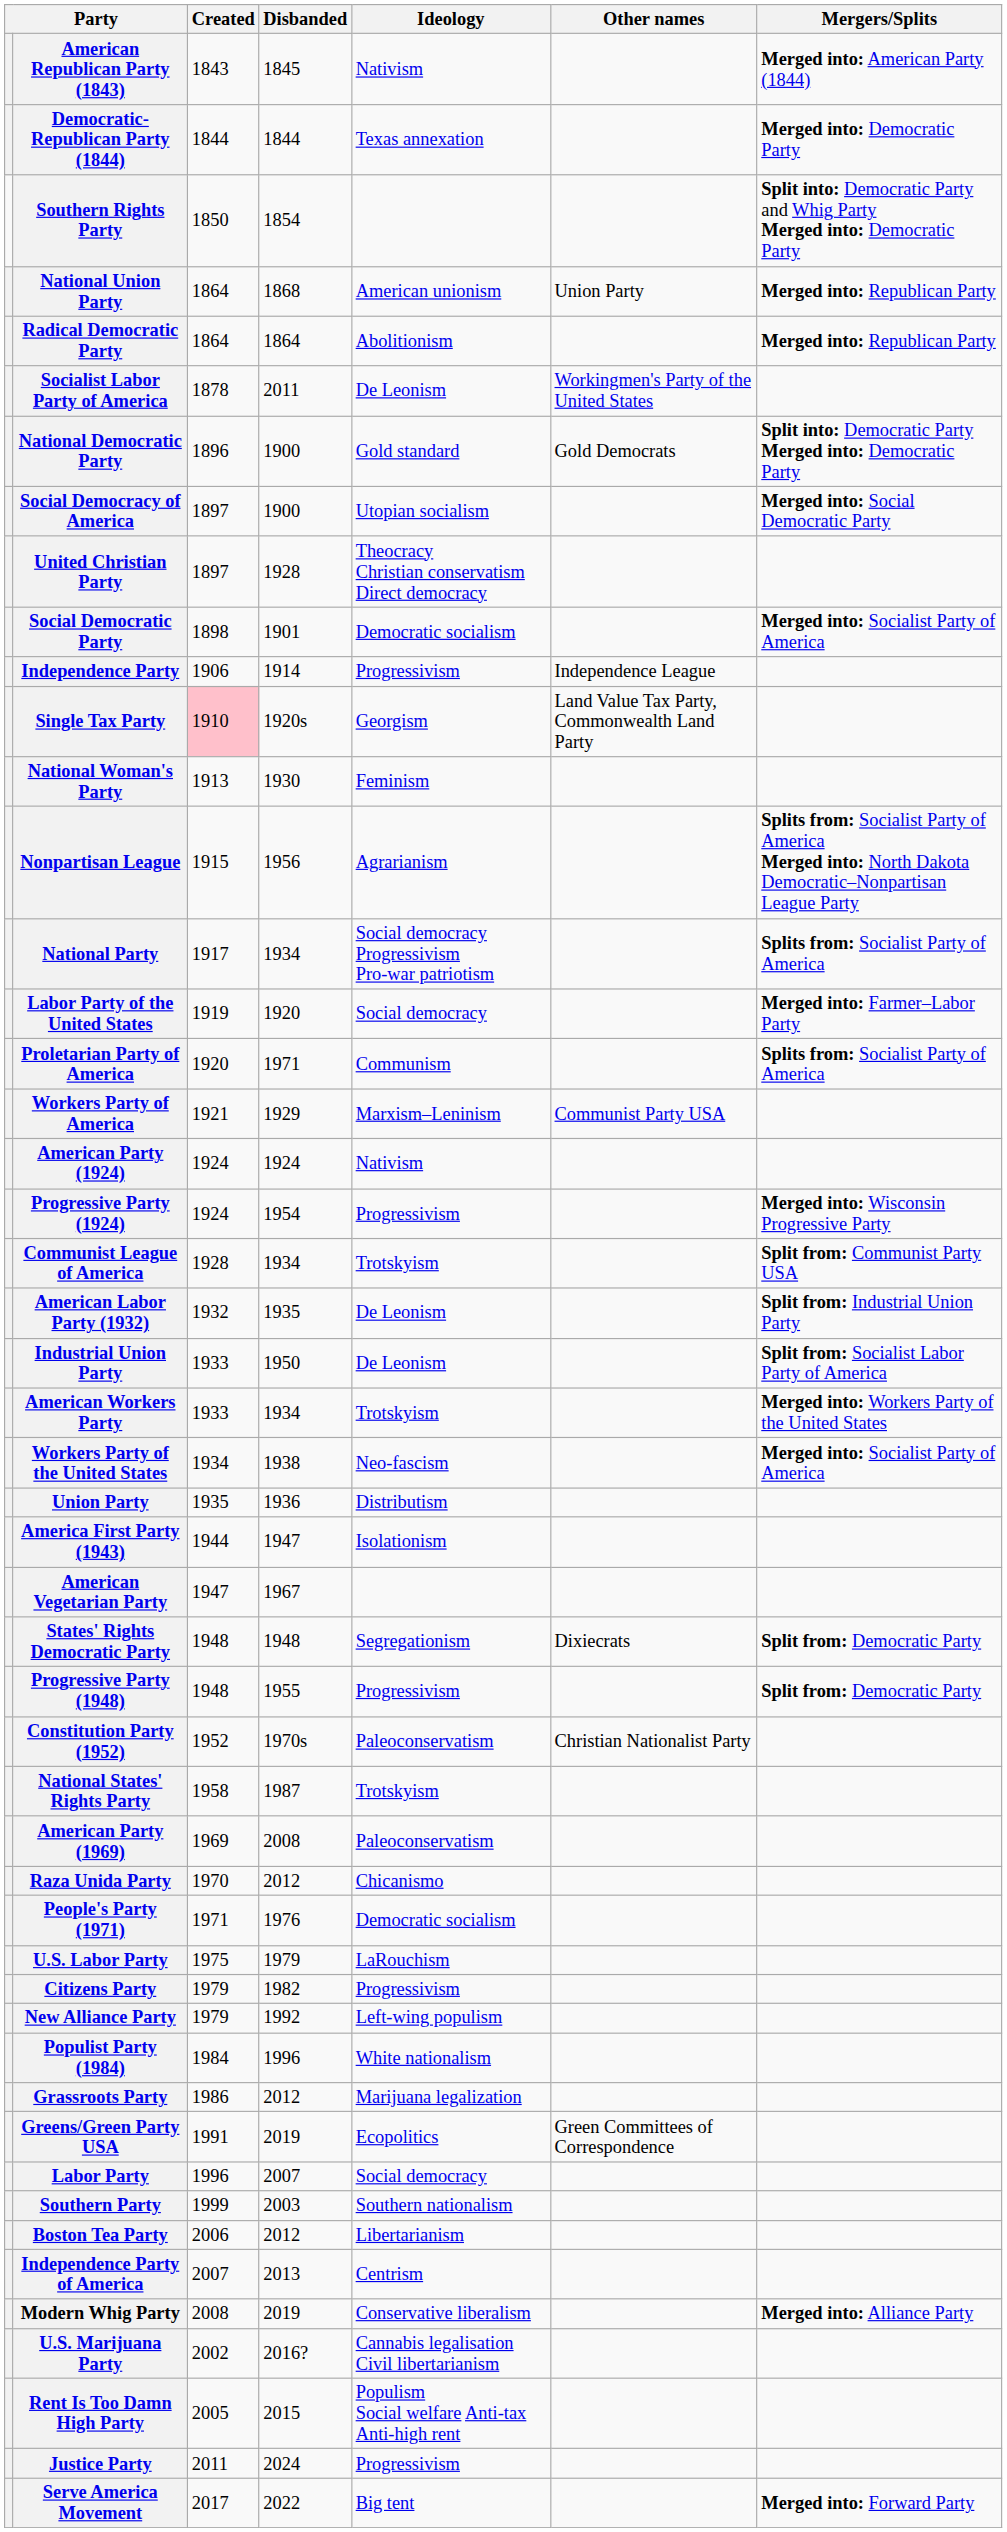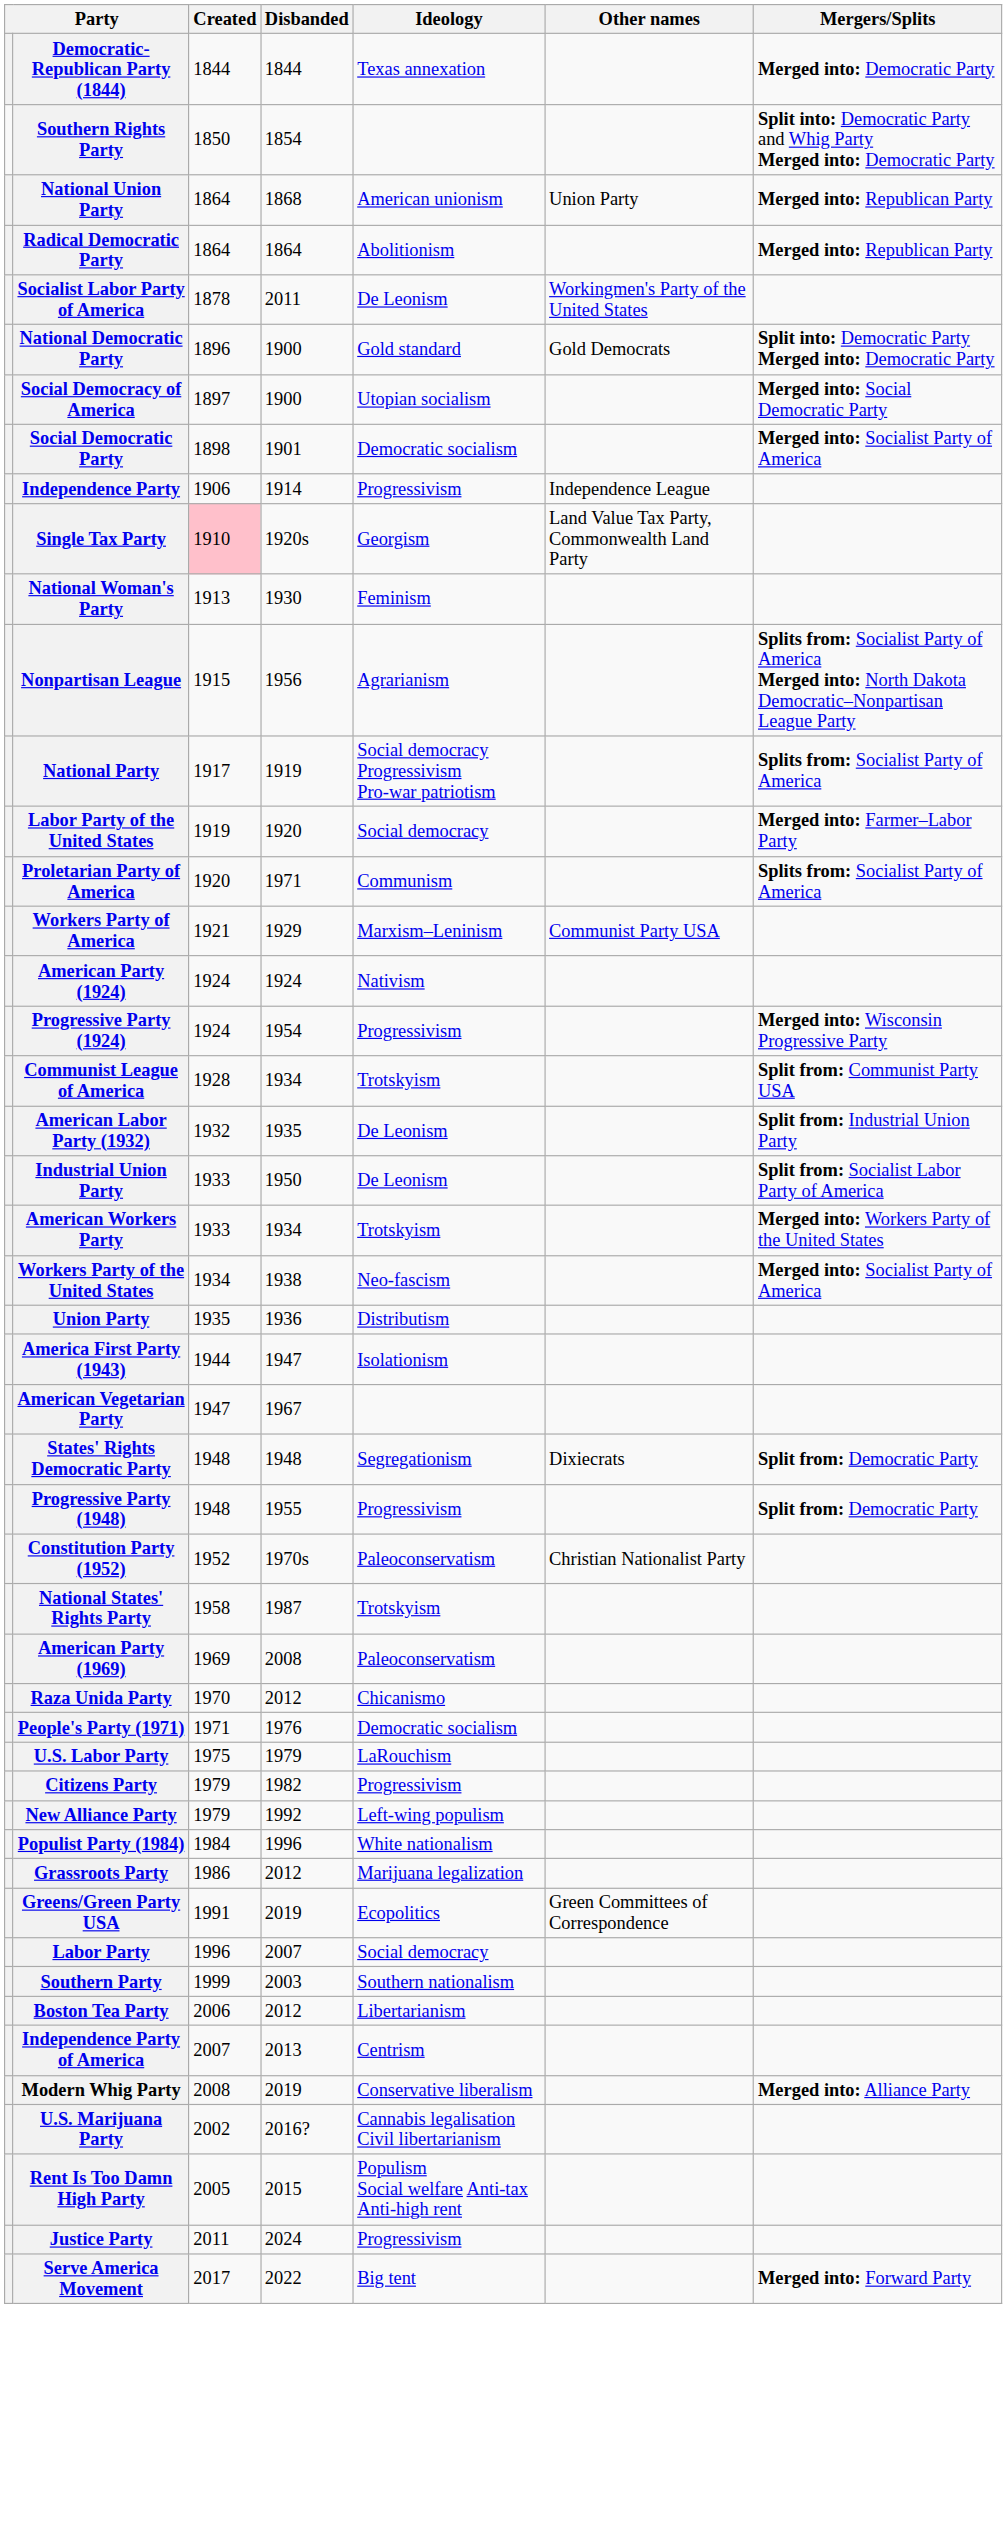- row: (100, 68)
- row: (100, 571)
(282, 953) 1934 -> (283, 771) 1919
